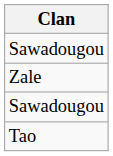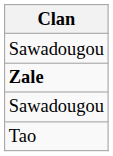(25, 77) normal -> (26, 77) bold
